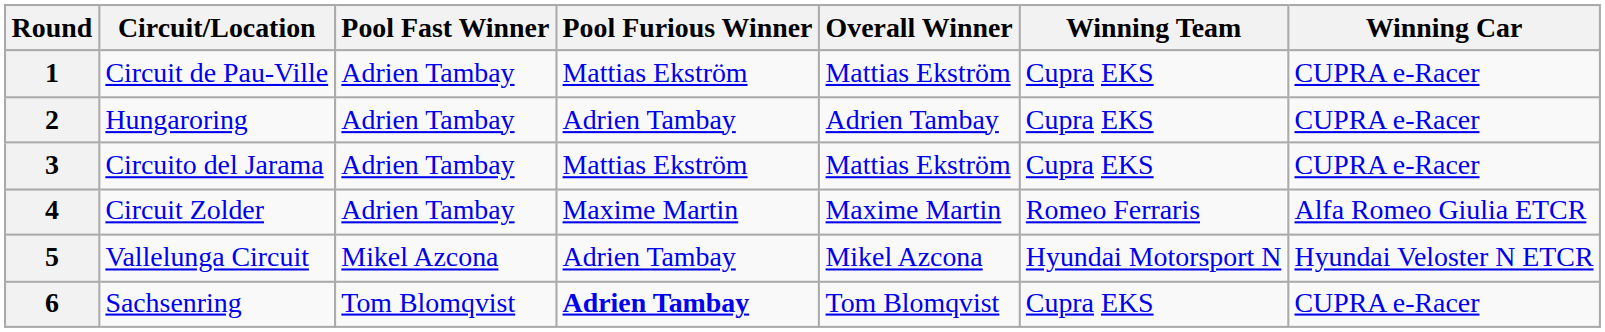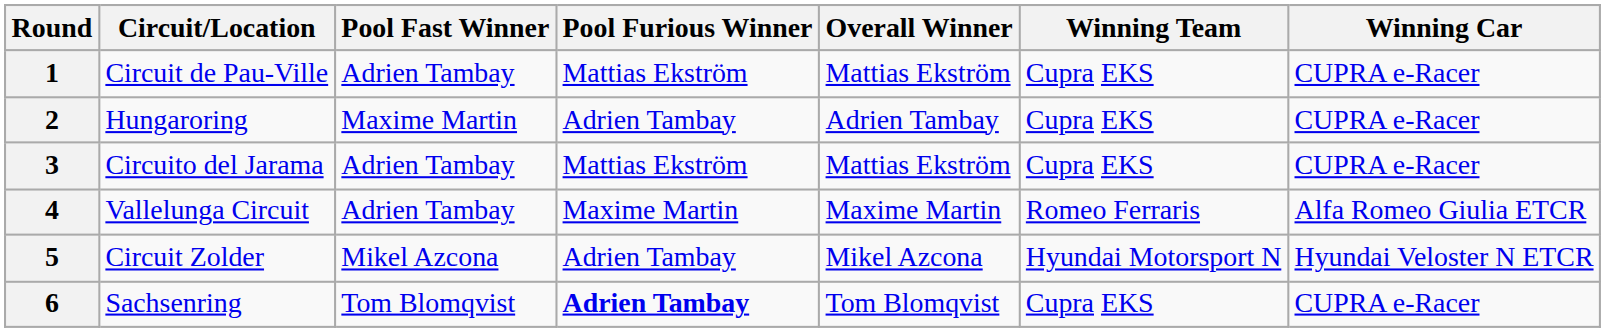(428, 119) Adrien Tambay -> (429, 119) Maxime Martin
(185, 211) Circuit Zolder -> (207, 211) Vallelunga Circuit
(207, 257) Vallelunga Circuit -> (185, 257) Circuit Zolder
